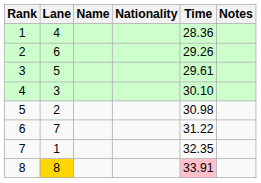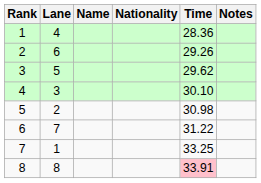(198, 71) 29.61 -> (198, 71) 29.62
(198, 149) 32.35 -> (198, 149) 33.25
(57, 168) gold background -> (57, 168) no background
